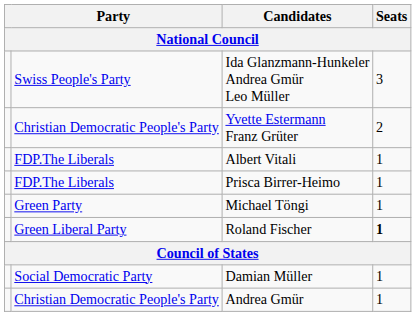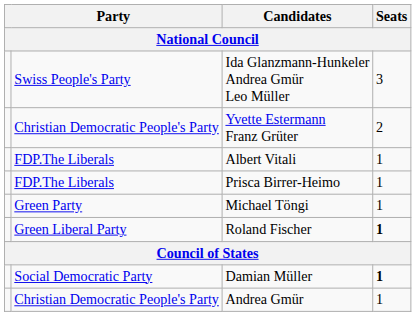(379, 276) normal -> (379, 276) bold
